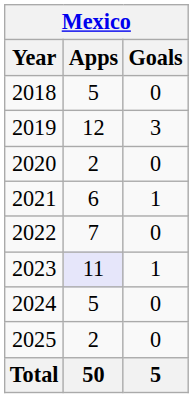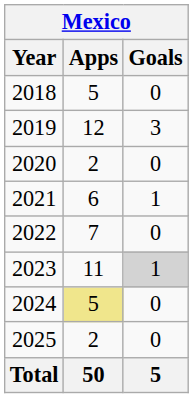(93, 269) lavender background -> (93, 269) no background
(156, 269) no background -> (156, 269) lightgrey background
(93, 304) no background -> (93, 304) khaki background
